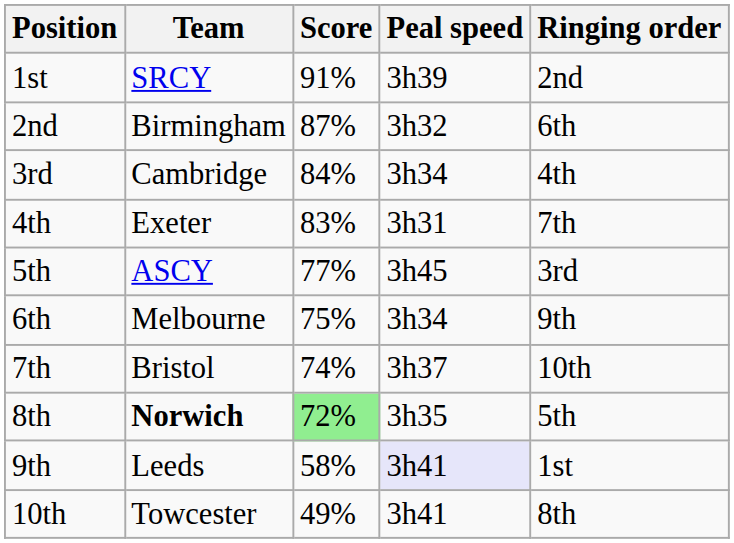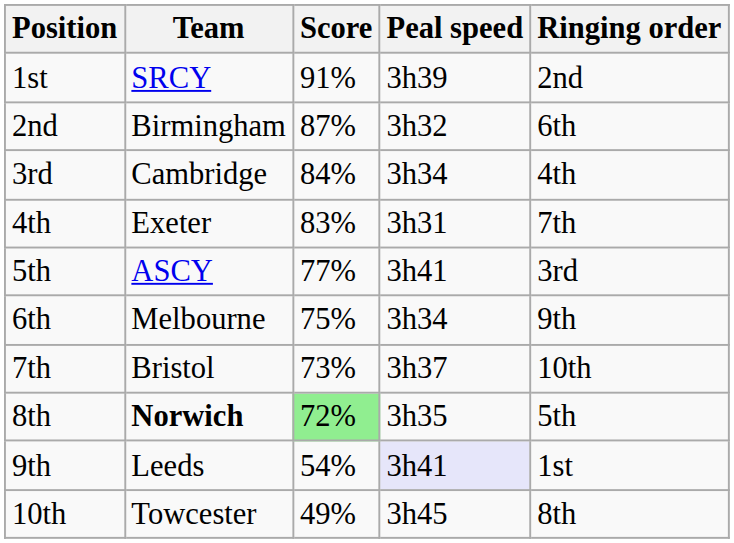(417, 271) 3h45 -> (417, 271) 3h41
(328, 367) 74% -> (328, 367) 73%
(328, 464) 58% -> (328, 464) 54%
(417, 513) 3h41 -> (417, 513) 3h45
